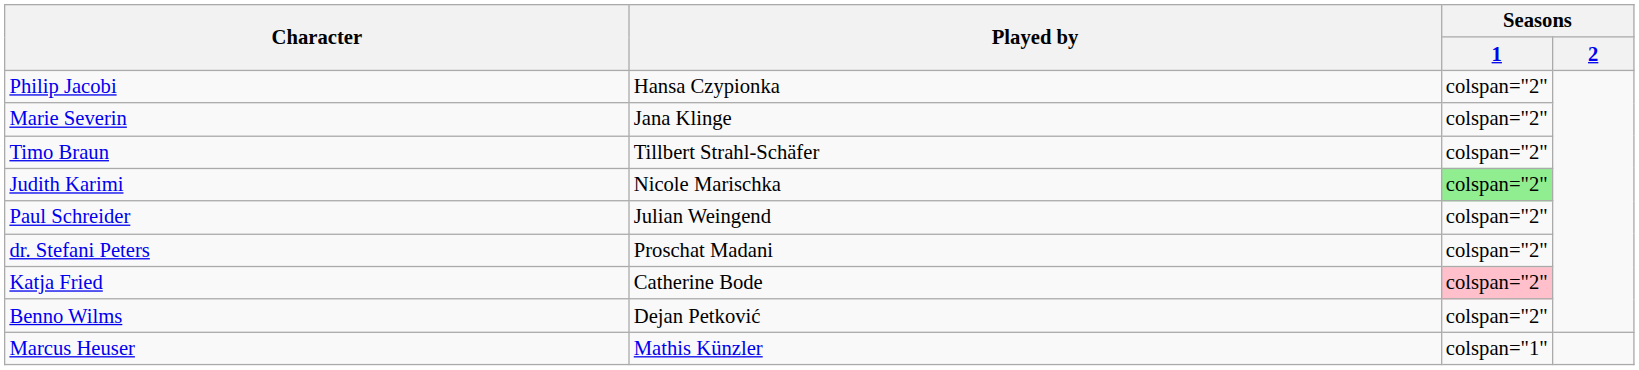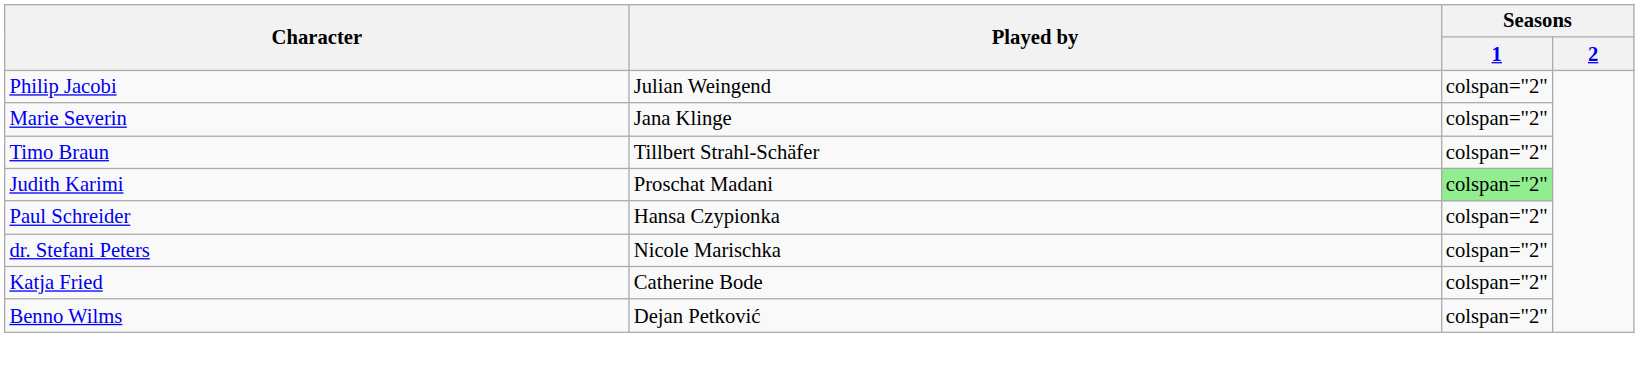(707, 86) Hansa Czypionka -> (702, 86) Julian Weingend
(707, 184) Nicole Marischka -> (703, 184) Proschat Madani
(702, 217) Julian Weingend -> (707, 217) Hansa Czypionka
(703, 250) Proschat Madani -> (707, 250) Nicole Marischka
(1497, 282) pink background -> (1497, 282) no background
- row: (72, 348)
